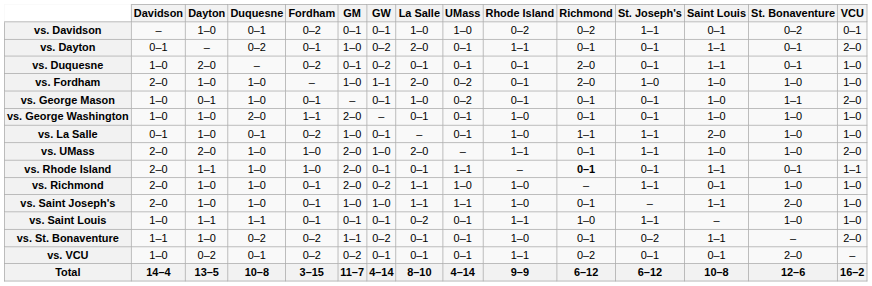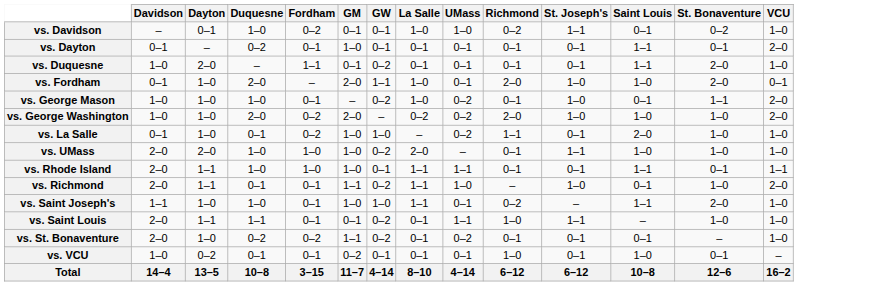- column: (520, 13)
(207, 31) 1–0 -> (207, 31) 0–1
(257, 31) 0–1 -> (257, 31) 1–0
(852, 31) 0–1 -> (778, 31) 1–0
(381, 48) 0–2 -> (381, 48) 0–1
(419, 48) 2–0 -> (419, 48) 0–1
(312, 65) 0–2 -> (312, 65) 1–1
(586, 65) 2–0 -> (512, 65) 0–1
(793, 65) 0–1 -> (719, 65) 2–0
(158, 83) 2–0 -> (158, 83) 0–1
(257, 83) 1–0 -> (257, 83) 2–0
(352, 83) 1–0 -> (352, 83) 2–0
(419, 83) 2–0 -> (419, 83) 1–0
(463, 83) 0–2 -> (463, 83) 0–1
(793, 83) 1–0 -> (719, 83) 2–0
(852, 83) 1–0 -> (778, 83) 0–1
(207, 100) 0–1 -> (207, 100) 1–0
(381, 100) 0–1 -> (381, 100) 0–2
(650, 100) 0–1 -> (576, 100) 1–0
(717, 100) 1–0 -> (643, 100) 0–1
(312, 117) 1–1 -> (312, 117) 0–2
(419, 117) 0–1 -> (419, 117) 0–2
(463, 117) 0–1 -> (463, 117) 0–2
(586, 117) 0–1 -> (512, 117) 2–0
(650, 117) 0–1 -> (576, 117) 1–0
(852, 117) 1–0 -> (778, 117) 2–0
(381, 134) 0–1 -> (381, 134) 1–0
(463, 134) 0–1 -> (463, 134) 0–2
(650, 134) 1–1 -> (576, 134) 0–1
(352, 152) 2–0 -> (352, 152) 1–0
(381, 152) 1–0 -> (381, 152) 0–2
(852, 152) 2–0 -> (778, 152) 1–0
(352, 169) 2–0 -> (352, 169) 1–0
(419, 169) 0–1 -> (419, 169) 1–1
(586, 169) bold -> (512, 169) normal
(207, 186) 1–0 -> (207, 186) 1–1
(257, 186) 1–0 -> (257, 186) 0–1
(352, 186) 2–0 -> (352, 186) 1–1
(650, 186) 1–1 -> (576, 186) 1–0
(852, 186) 1–0 -> (778, 186) 2–0
(158, 204) 2–0 -> (158, 204) 1–1
(463, 204) 1–1 -> (463, 204) 0–1
(586, 204) 0–1 -> (512, 204) 0–2
(158, 221) 1–0 -> (158, 221) 2–0
(381, 221) 0–1 -> (381, 221) 0–2
(419, 221) 0–2 -> (419, 221) 0–1
(463, 221) 0–1 -> (463, 221) 1–1
(158, 238) 1–1 -> (158, 238) 2–0
(463, 238) 0–1 -> (463, 238) 0–2
(650, 238) 0–2 -> (576, 238) 0–1
(717, 238) 1–1 -> (643, 238) 0–1
(852, 238) 2–0 -> (778, 238) 1–0
(312, 255) 0–2 -> (312, 255) 0–1
(586, 255) 0–2 -> (512, 255) 1–0
(717, 255) 0–1 -> (643, 255) 1–0
(793, 255) 2–0 -> (719, 255) 0–1
